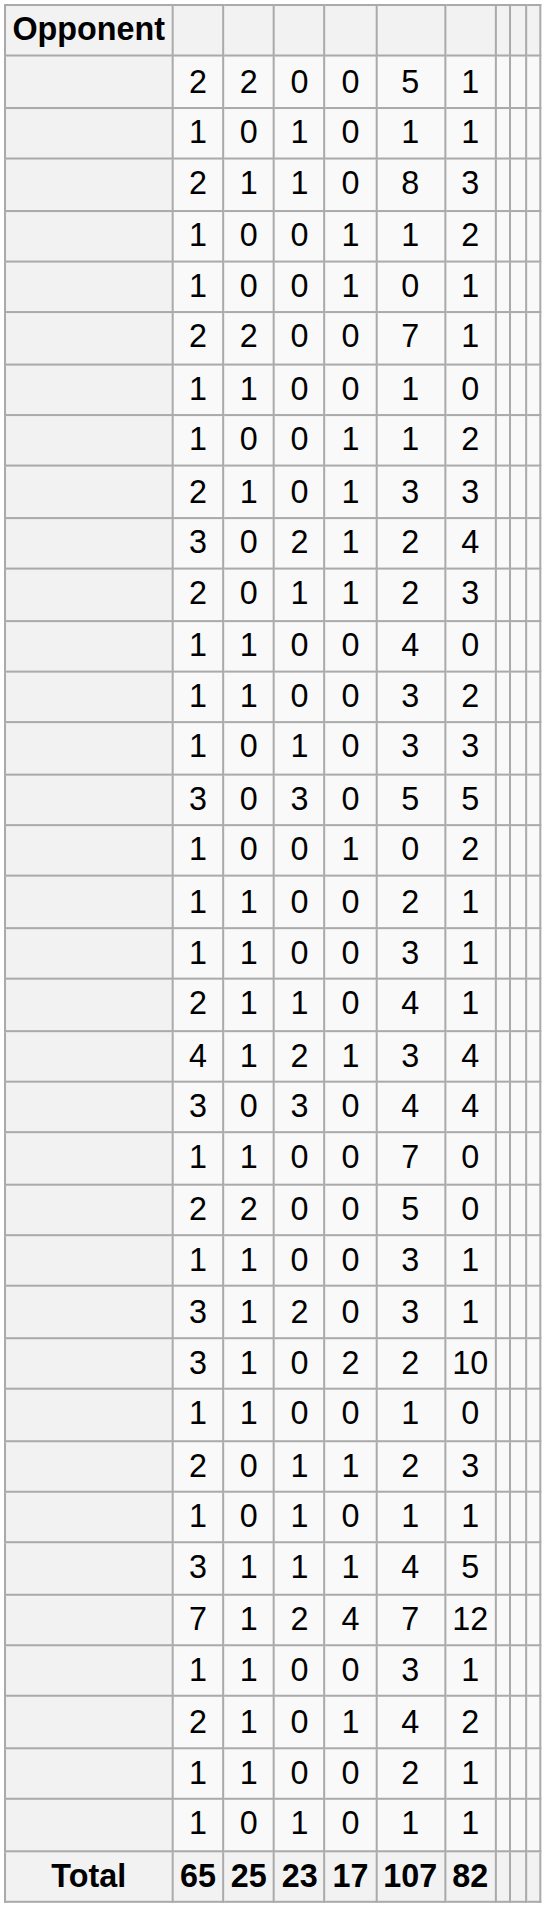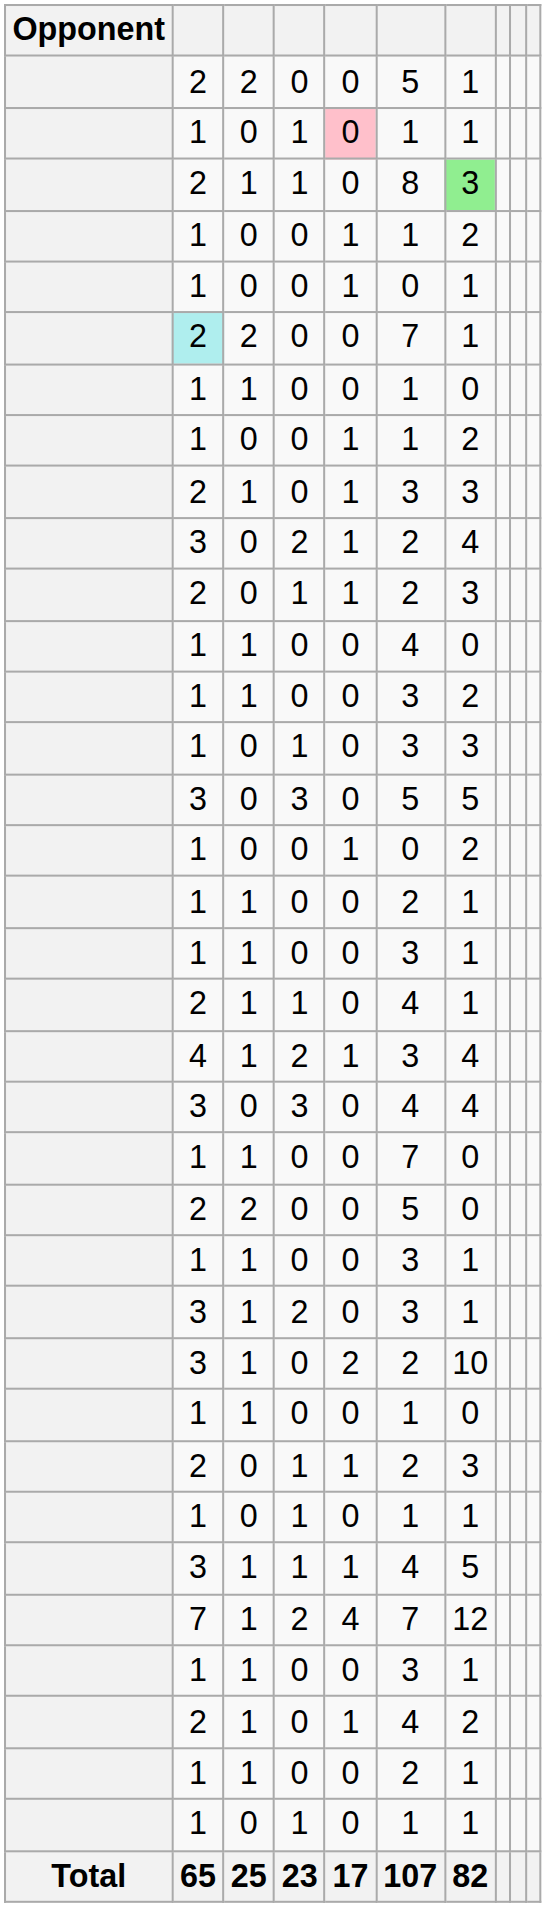(350, 132) no background -> (350, 132) pink background
(470, 183) no background -> (470, 183) lightgreen background
(198, 337) no background -> (198, 337) paleturquoise background
